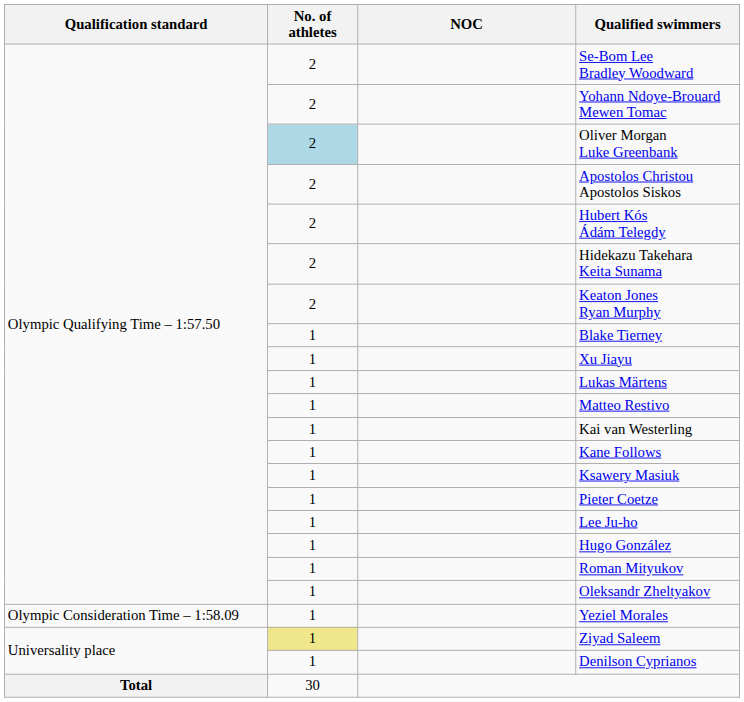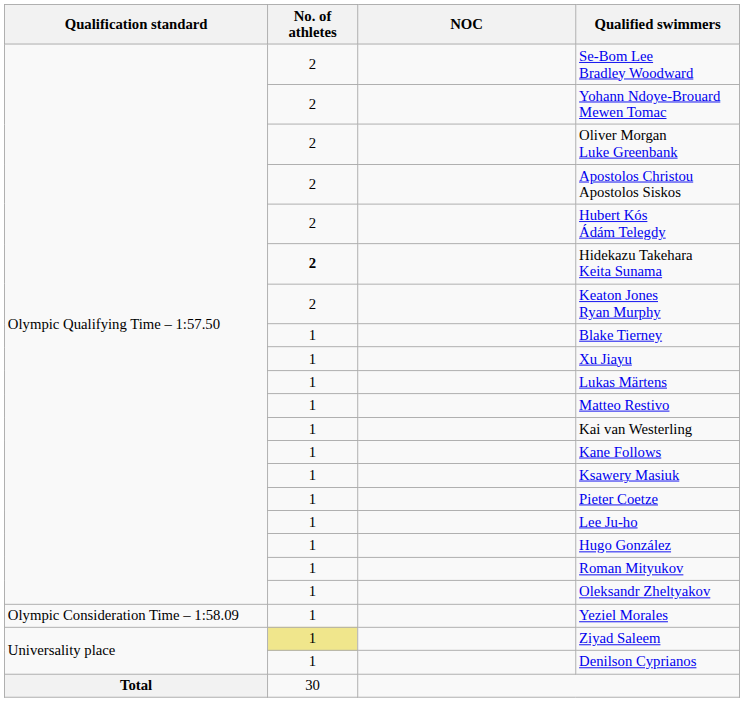(313, 144) lightblue background -> (313, 144) no background
(313, 263) normal -> (313, 263) bold
